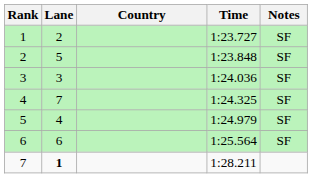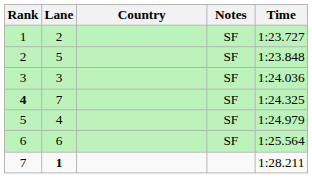columns swapped: (234, 15) <-> (284, 15)
(23, 99) normal -> (23, 99) bold
